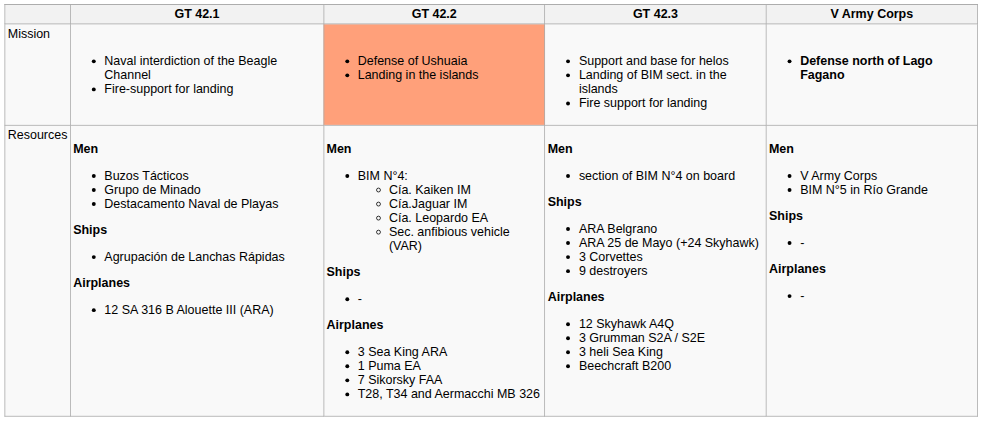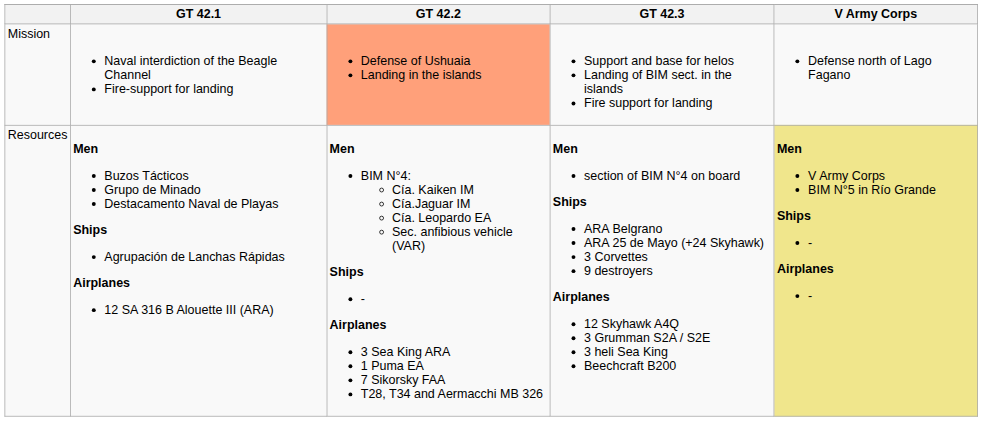(872, 68) bold -> (876, 68) normal
(872, 222) no background -> (876, 222) khaki background
